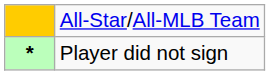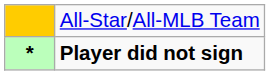(144, 53) normal -> (151, 53) bold
